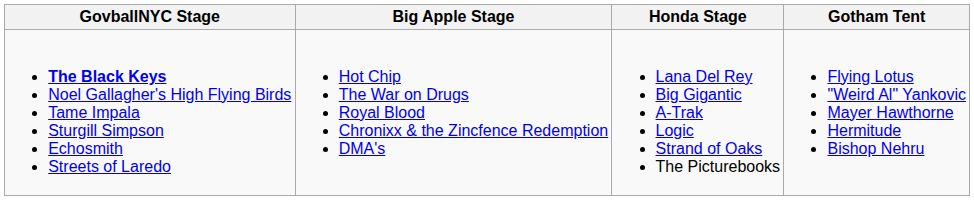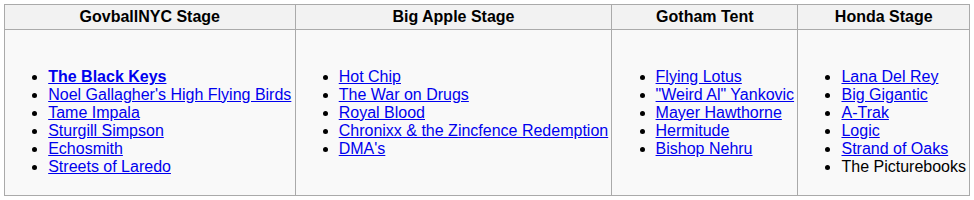columns swapped: (698, 17) <-> (877, 17)
